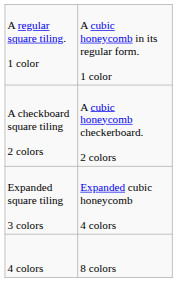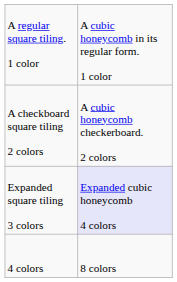(116, 206) no background -> (116, 206) lavender background
